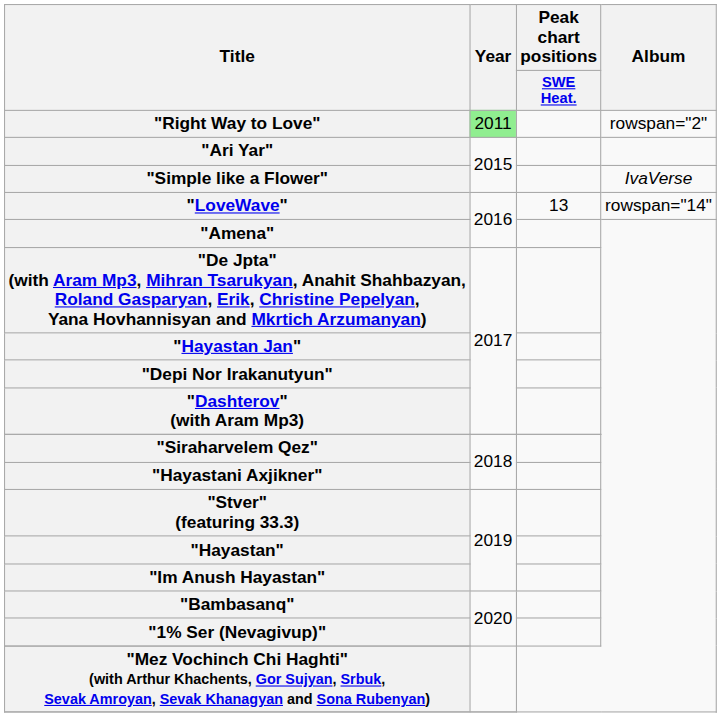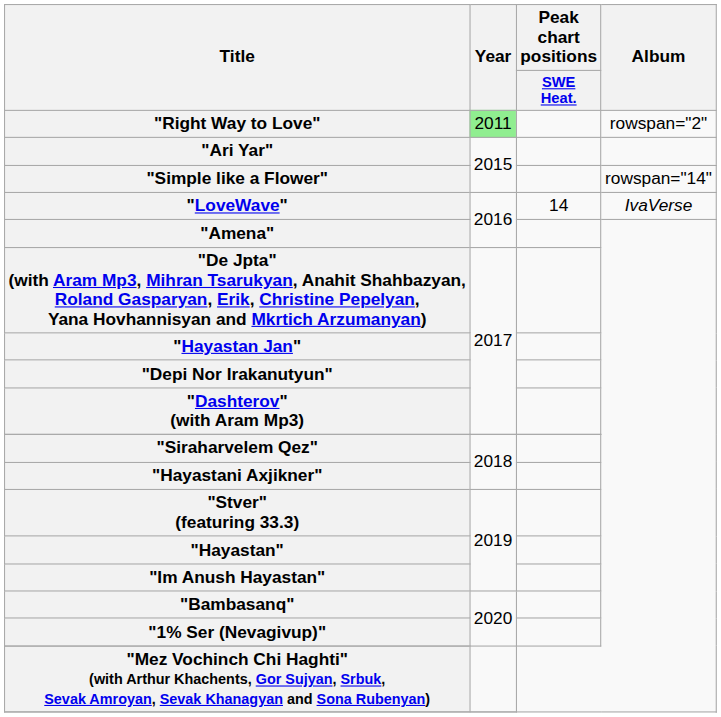(658, 178) IvaVerse -> (658, 178) rowspan="14"
(559, 206) 13 -> (559, 206) 14
(658, 206) rowspan="14" -> (658, 206) IvaVerse
